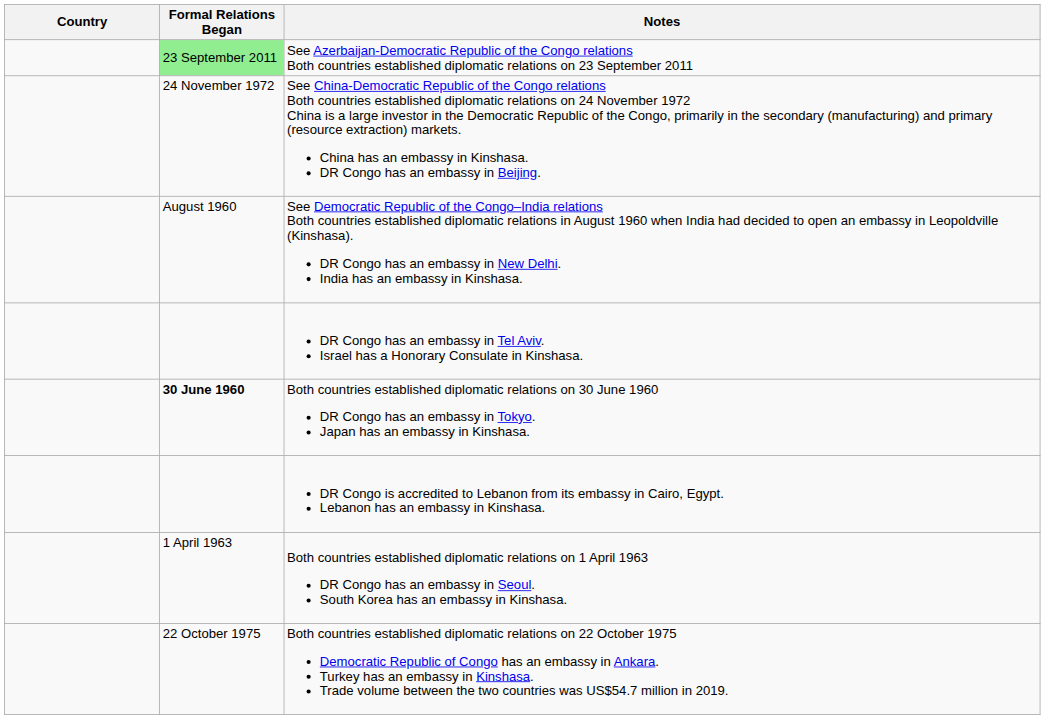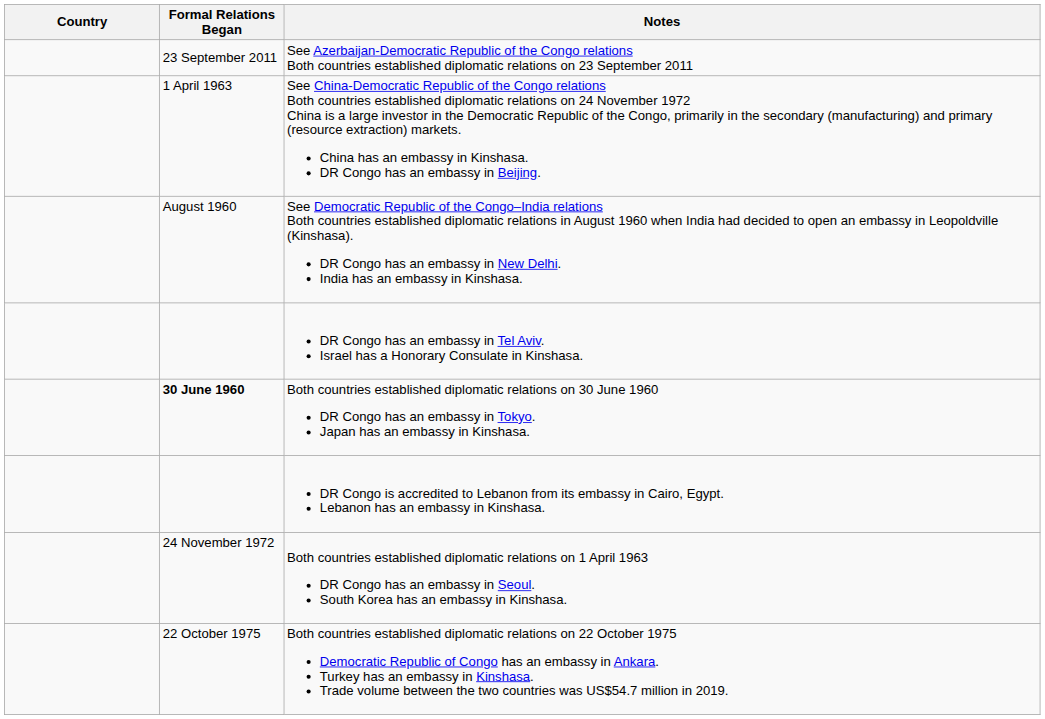(220, 57) lightgreen background -> (220, 57) no background
(219, 86) 24 November 1972 -> (197, 86) 1 April 1963
(197, 542) 1 April 1963 -> (219, 542) 24 November 1972
